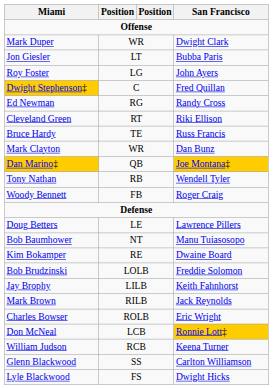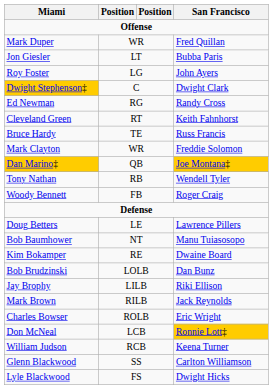(202, 42) Dwight Clark -> (200, 42) Fred Quillan
(200, 88) Fred Quillan -> (202, 88) Dwight Clark
(199, 118) Riki Ellison -> (207, 118) Keith Fahnhorst
(195, 149) Dan Bunz -> (209, 149) Freddie Solomon
(209, 270) Freddie Solomon -> (195, 270) Dan Bunz
(207, 286) Keith Fahnhorst -> (199, 286) Riki Ellison
